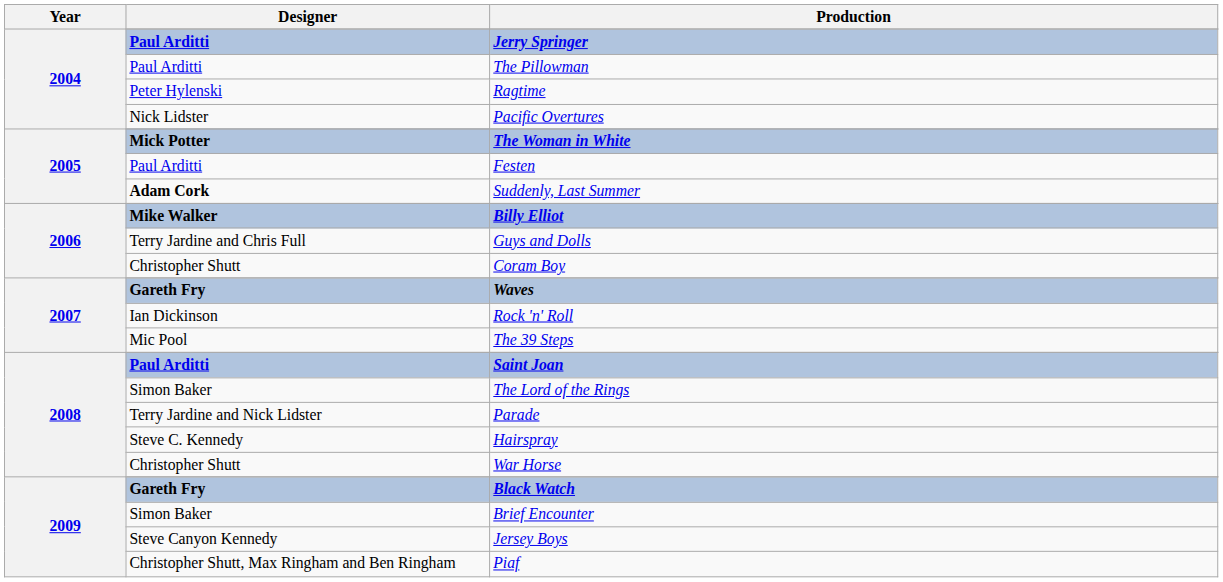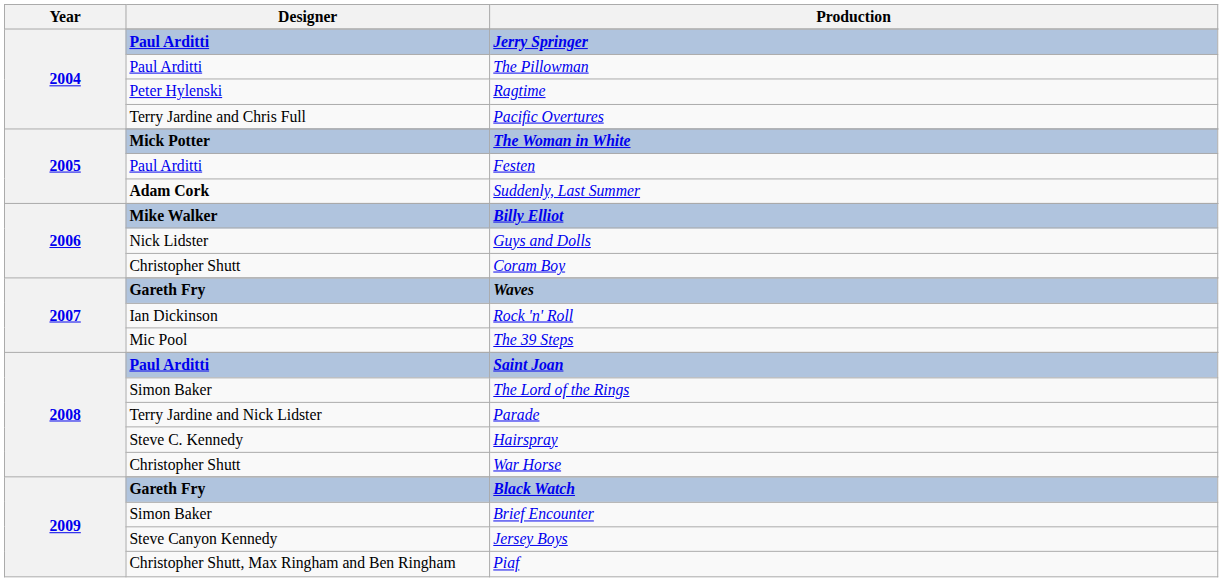(169, 116) Nick Lidster -> (218, 116) Terry Jardine and Chris Full
(218, 240) Terry Jardine and Chris Full -> (169, 240) Nick Lidster
